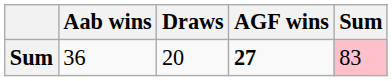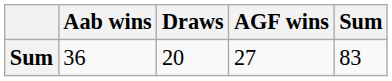(245, 57) bold -> (245, 57) normal
(350, 57) pink background -> (350, 57) no background
